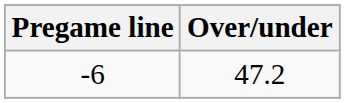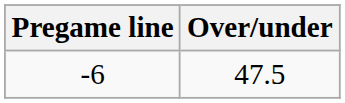(260, 73) 47.2 -> (260, 73) 47.5
